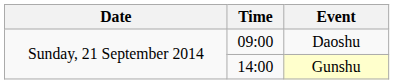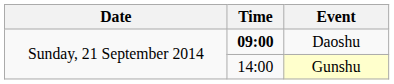(255, 41) normal -> (255, 41) bold
